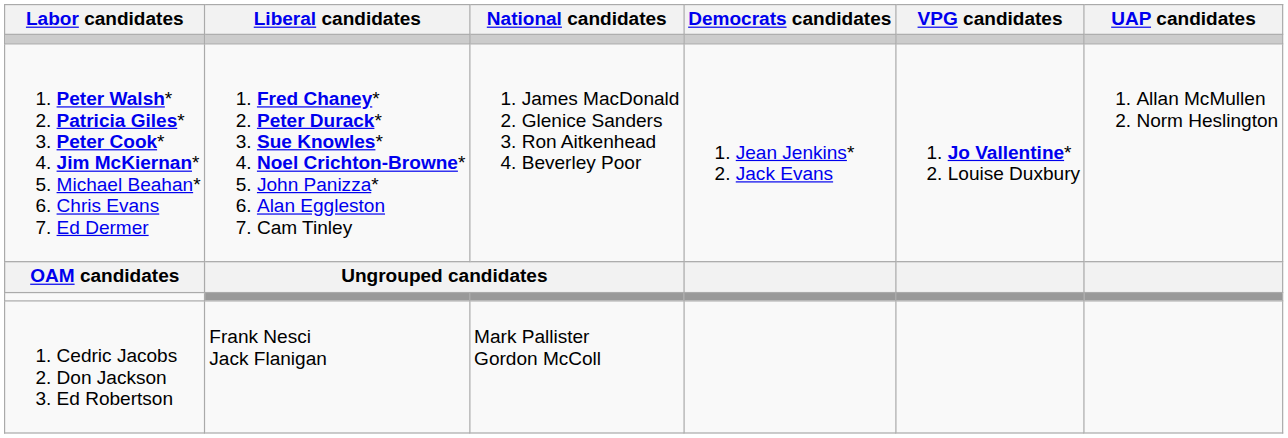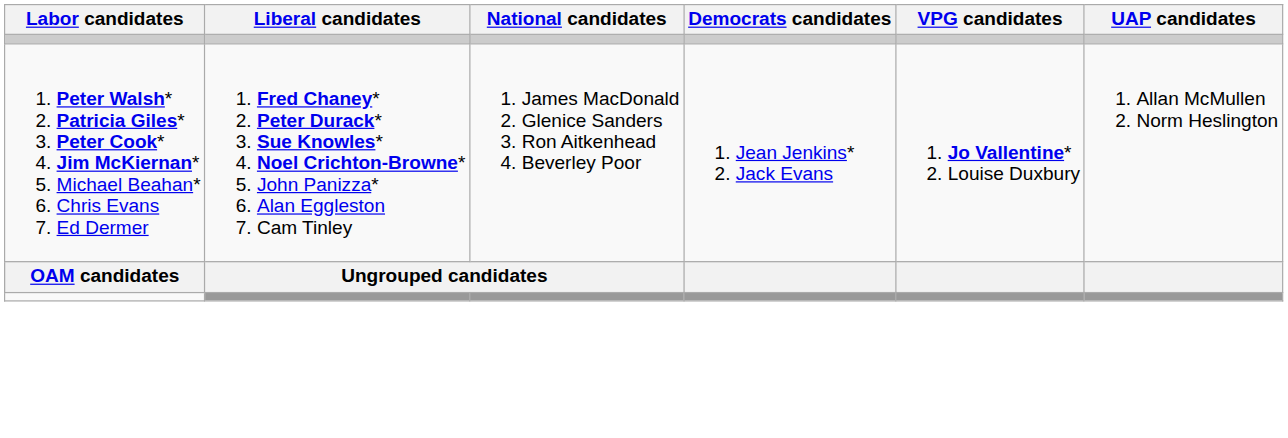- row: (105, 378)
